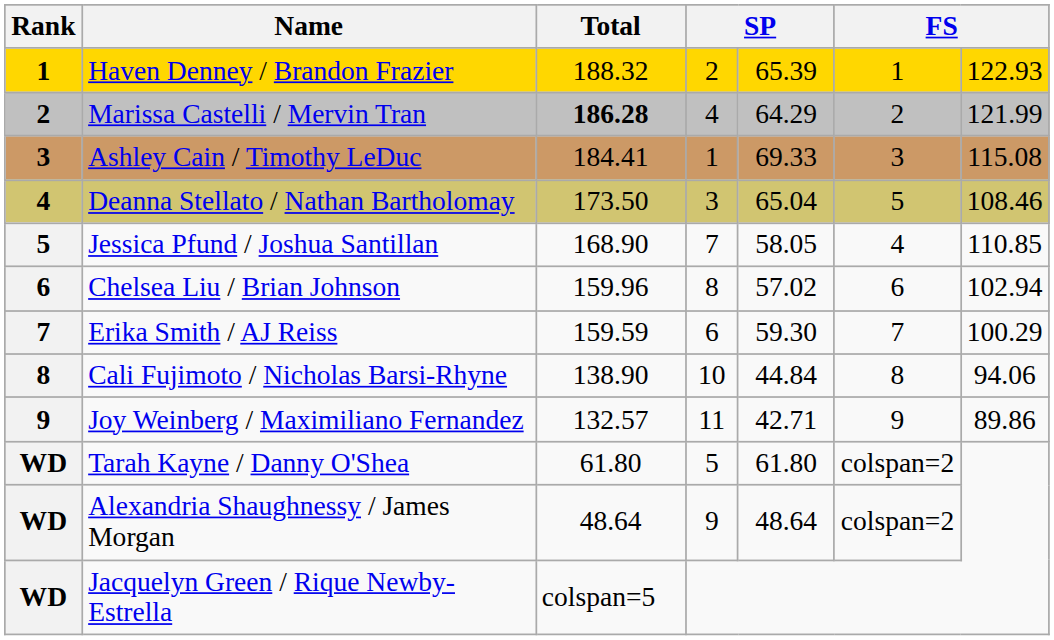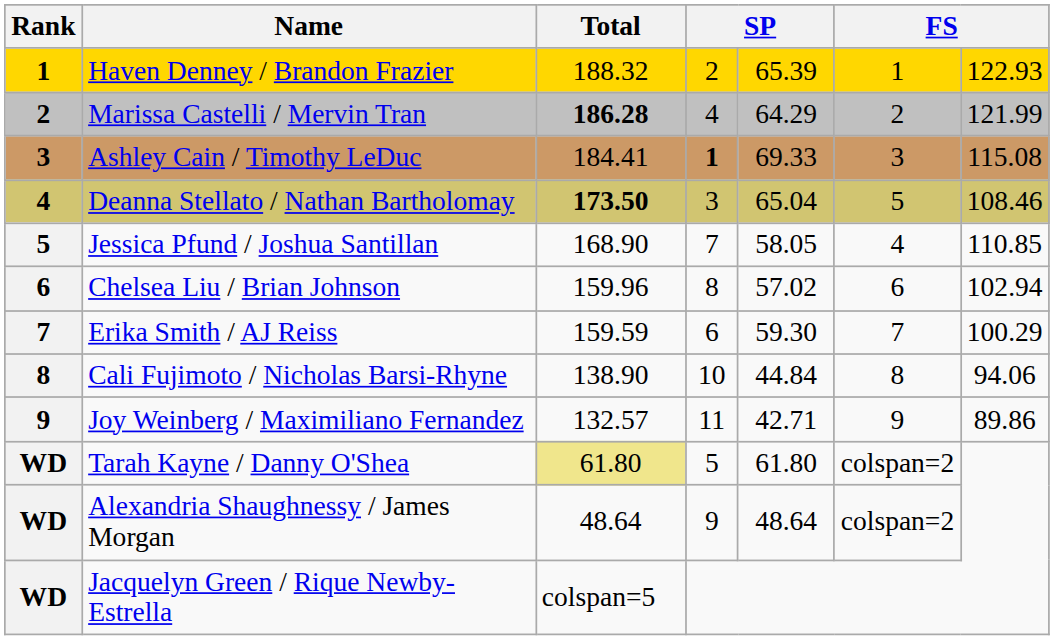(712, 157) normal -> (712, 157) bold
(611, 200) normal -> (611, 200) bold
(611, 462) no background -> (611, 462) khaki background
